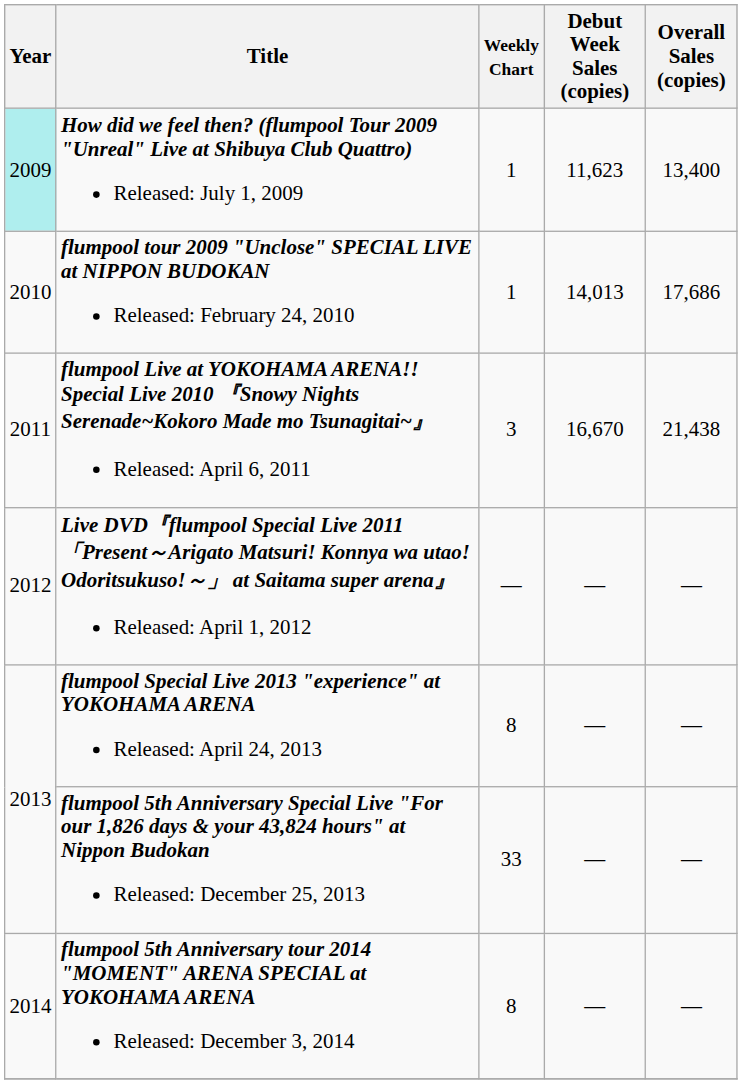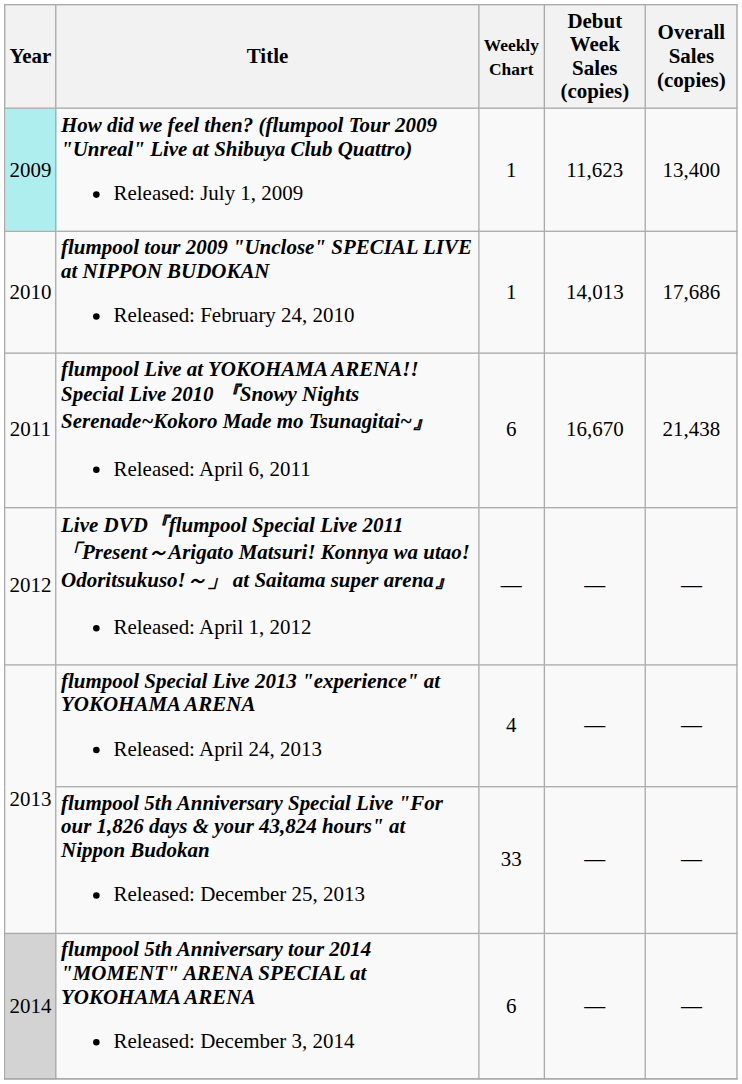(511, 430) 3 -> (511, 430) 6
(511, 725) 8 -> (511, 725) 4
(30, 1005) no background -> (30, 1005) lightgrey background
(511, 1005) 8 -> (511, 1005) 6
